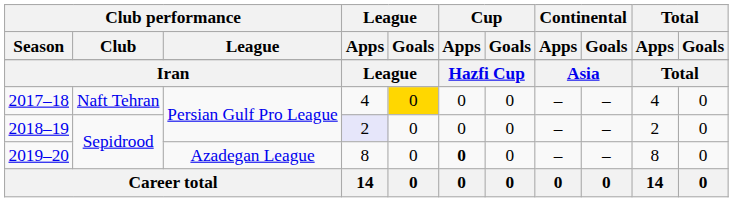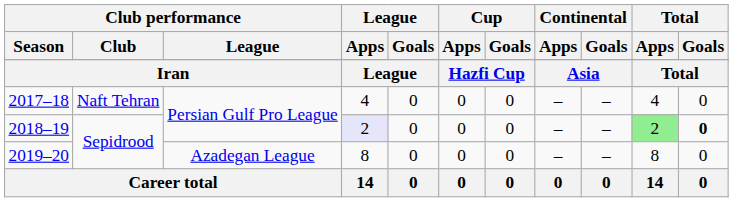(413, 100) gold background -> (413, 100) no background
(655, 127) no background -> (655, 127) lightgreen background
(703, 127) normal -> (703, 127) bold
(461, 155) bold -> (461, 155) normal
